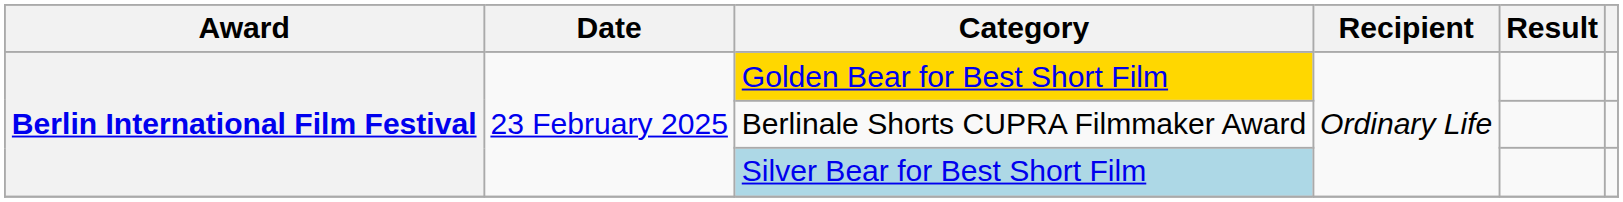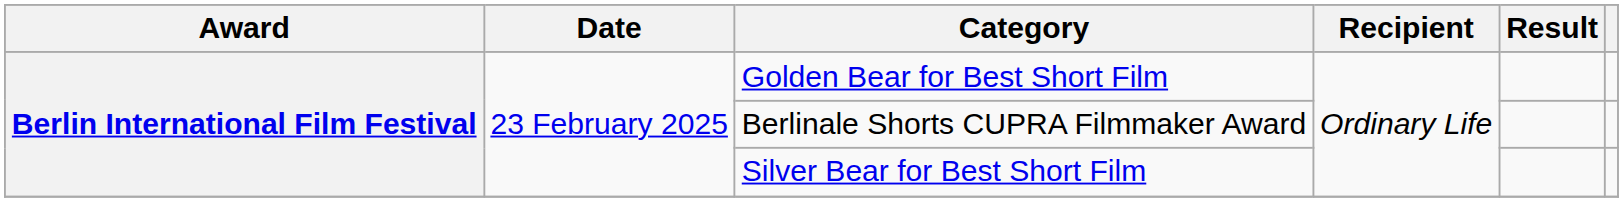(955, 76) gold background -> (955, 76) no background
(944, 171) lightblue background -> (944, 171) no background
